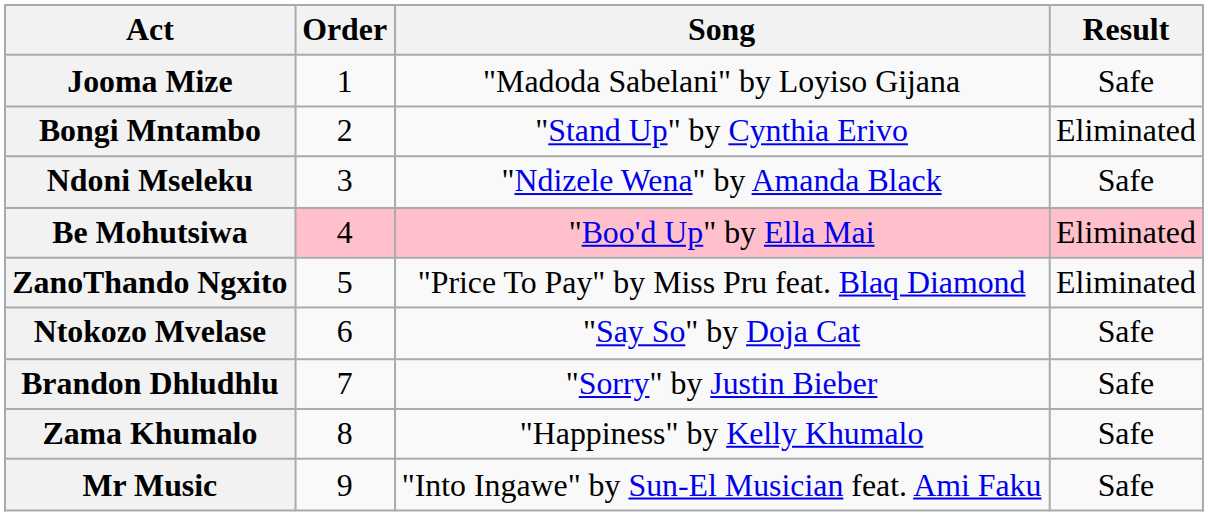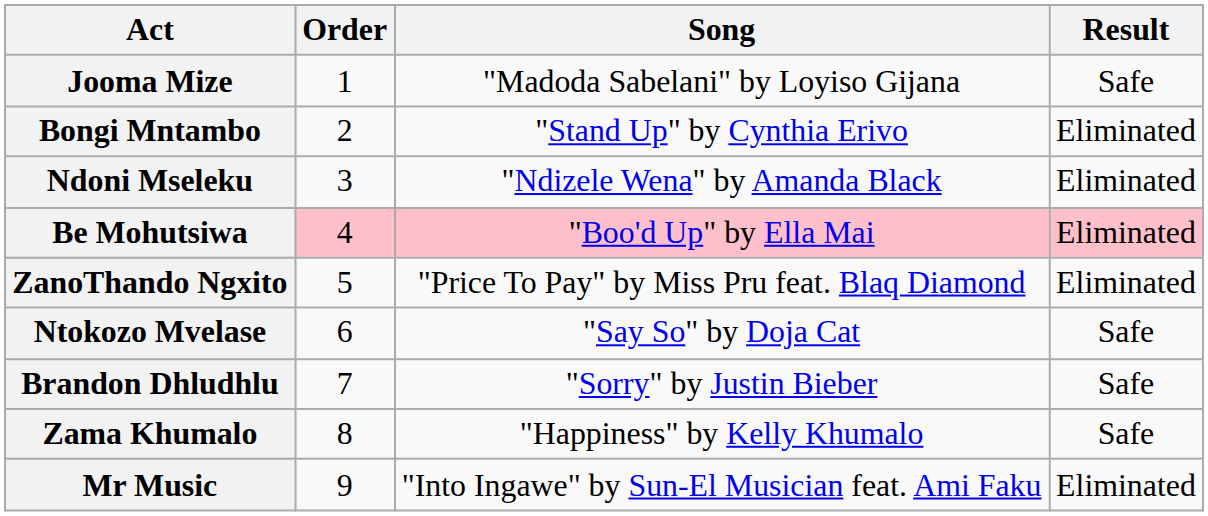(1126, 181) Safe -> (1126, 181) Eliminated
(1126, 484) Safe -> (1126, 484) Eliminated
